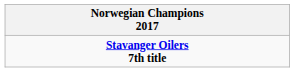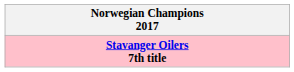(147, 51) no background -> (147, 51) pink background
